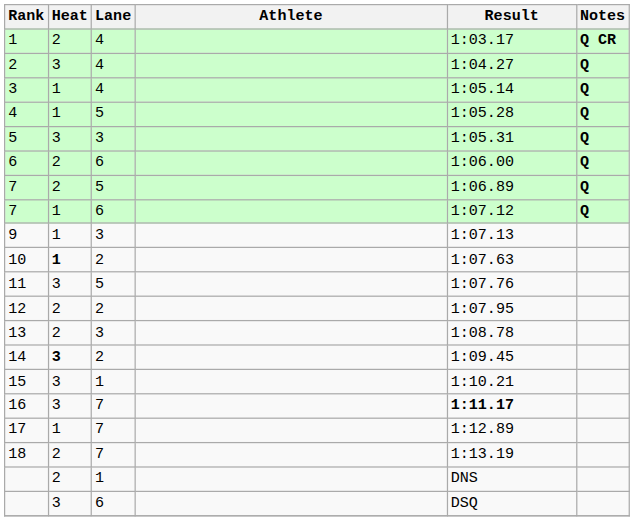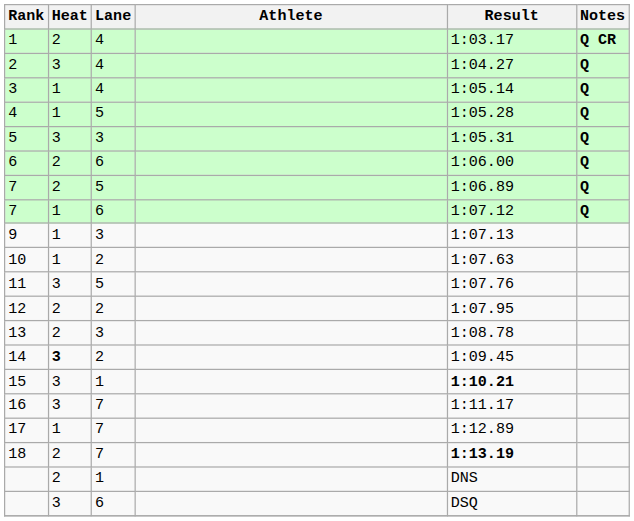(56, 260) bold -> (56, 260) normal
(482, 382) normal -> (482, 382) bold
(482, 406) bold -> (482, 406) normal
(482, 455) normal -> (482, 455) bold
